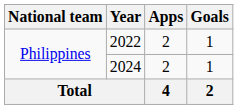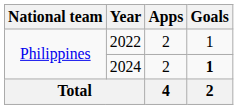(210, 66) normal -> (210, 66) bold
